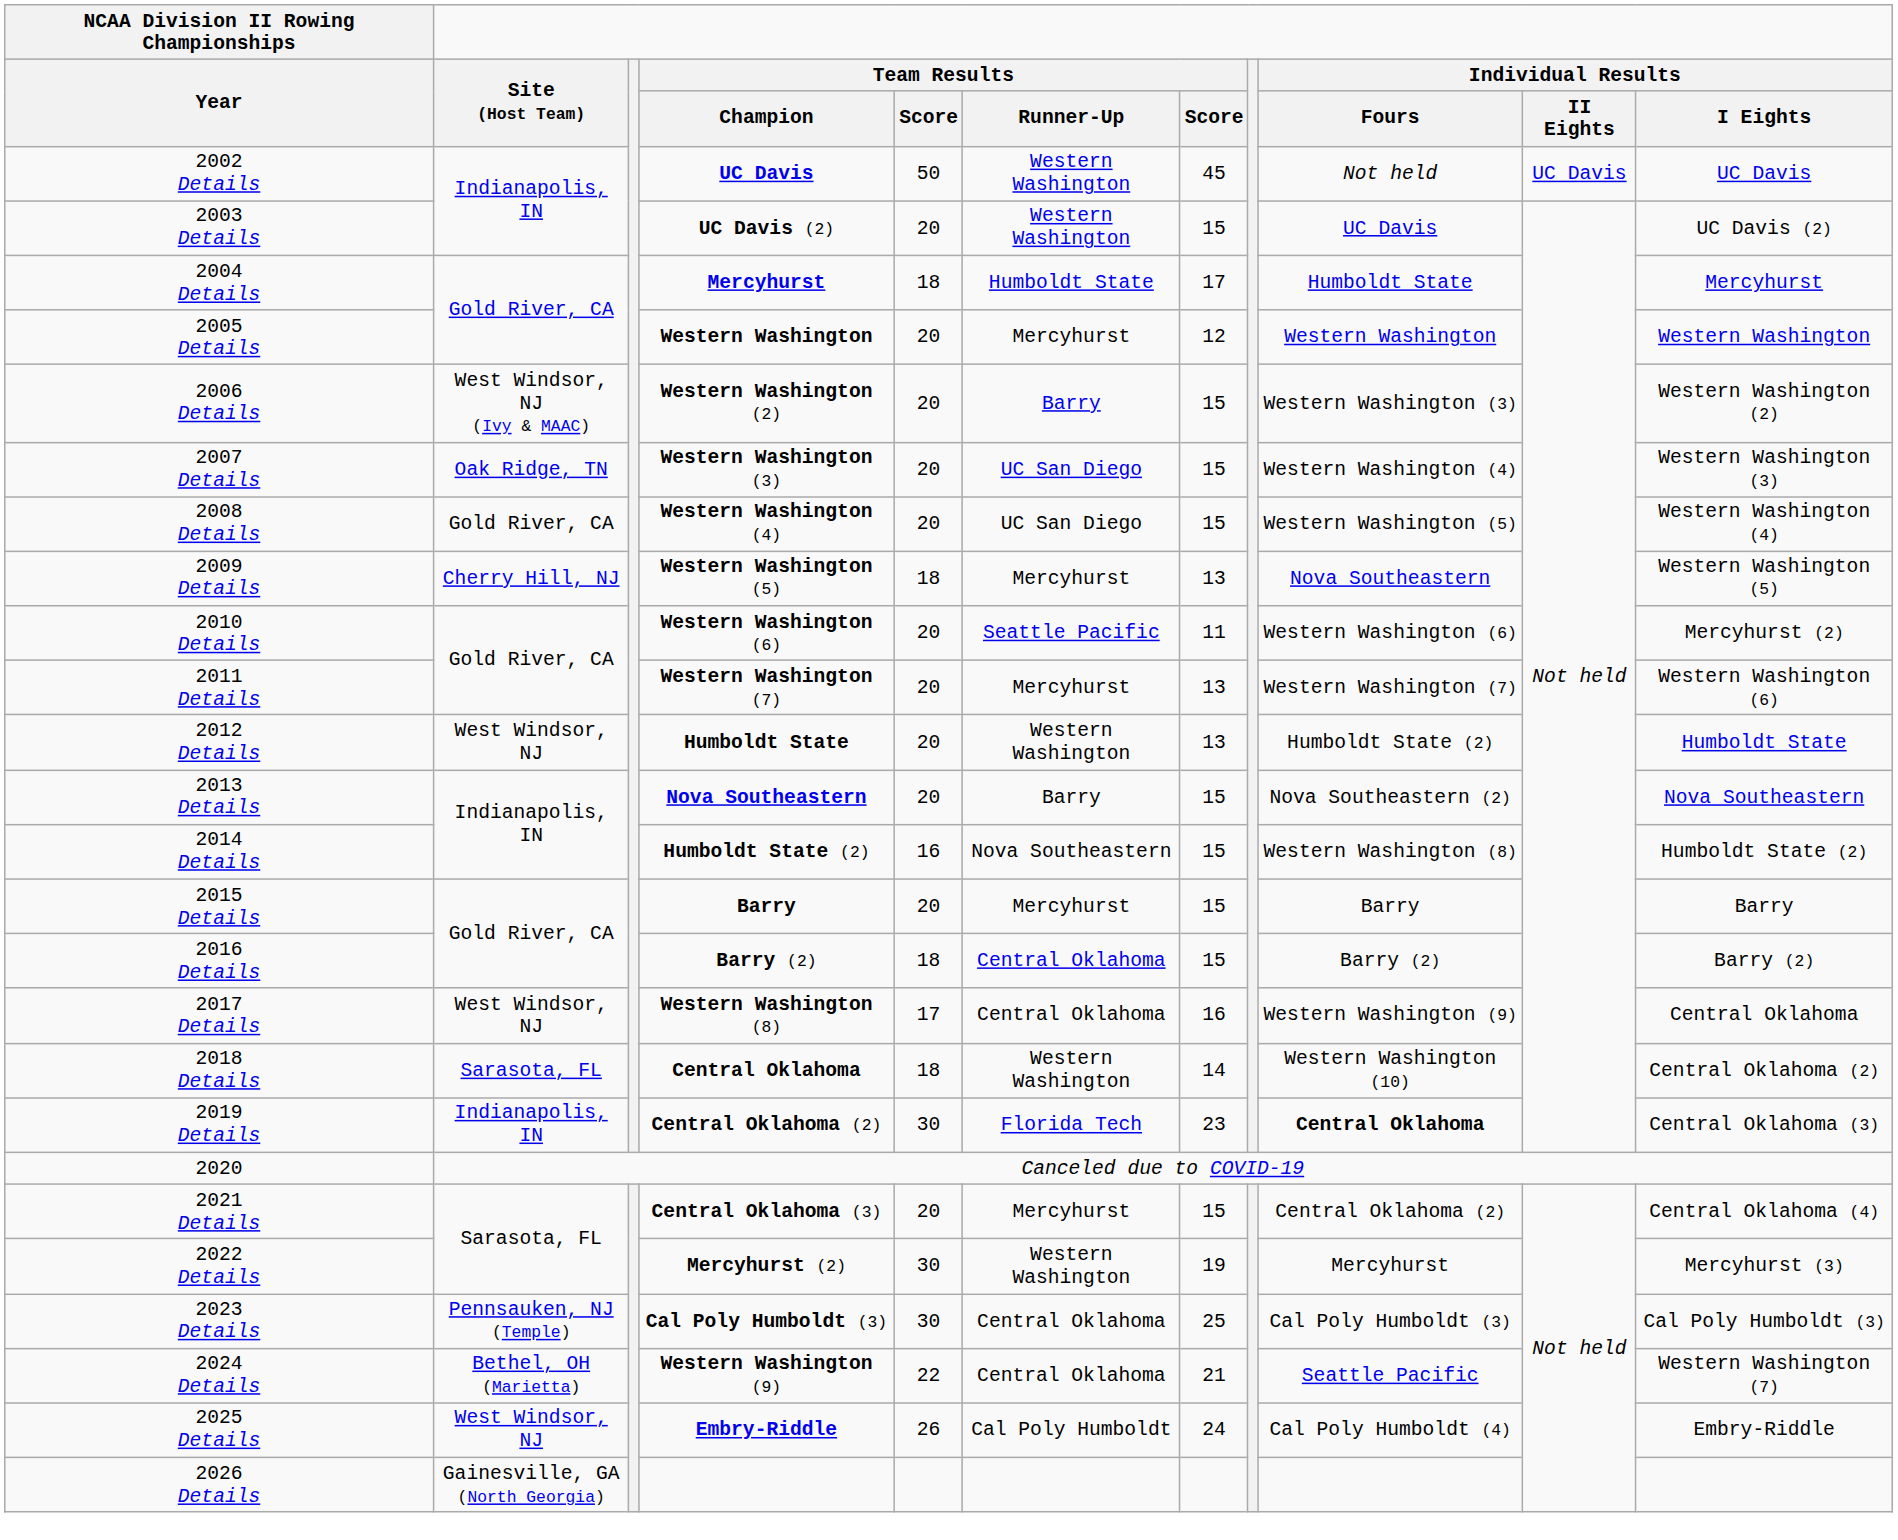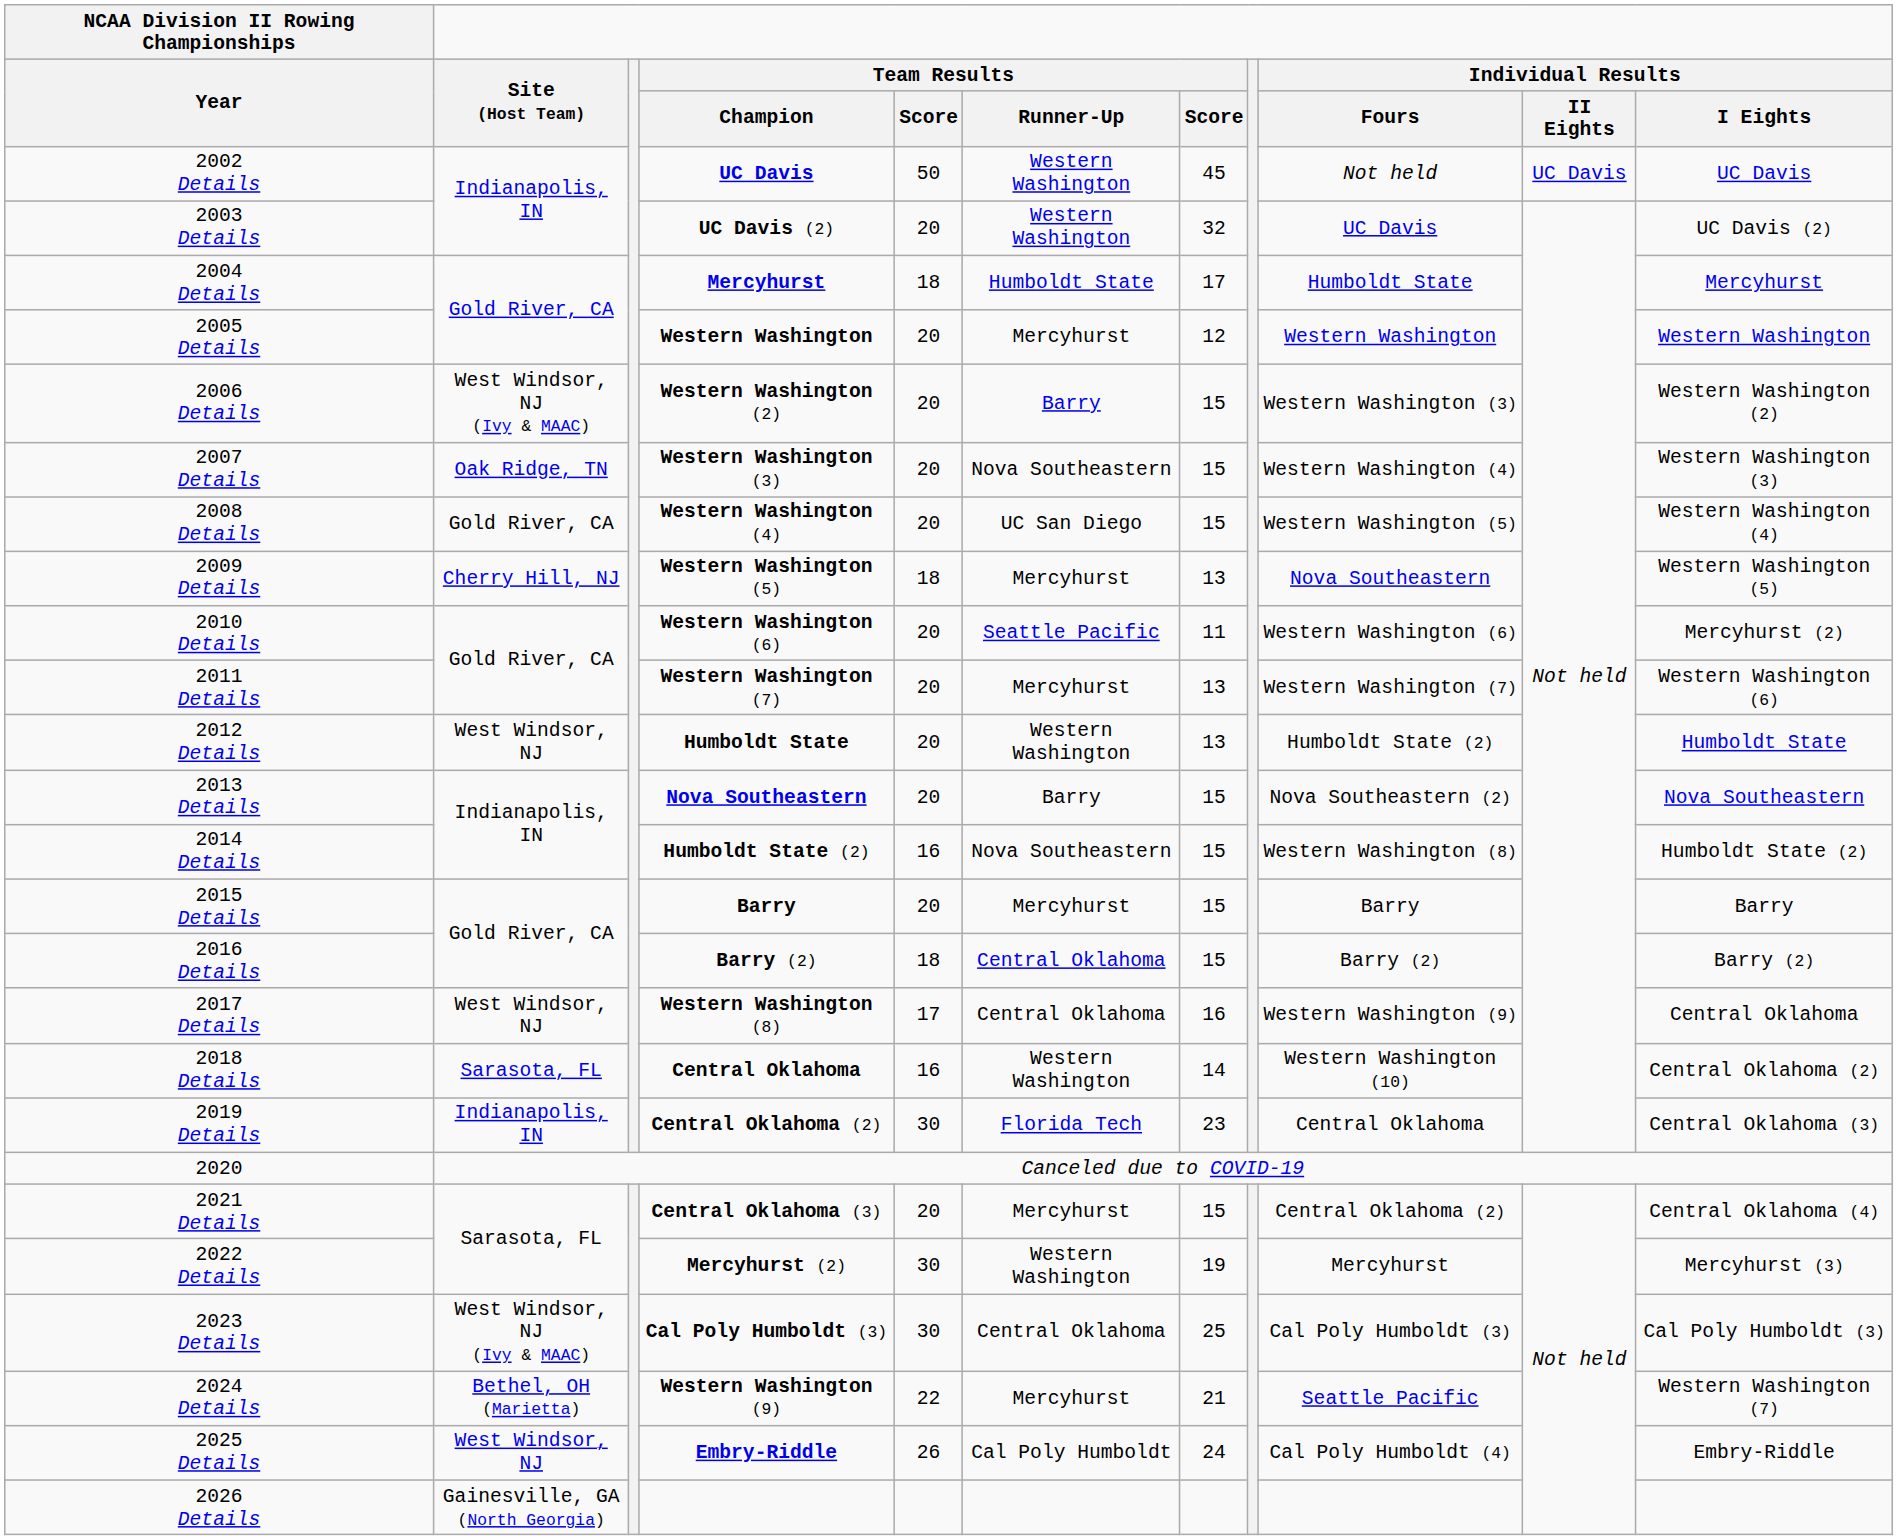(1214, 228) 15 -> (1214, 228) 32
(1071, 469) UC San Diego -> (1071, 469) Nova Southeastern
(929, 1070) 18 -> (929, 1070) 16
(1390, 1125) bold -> (1390, 1125) normal
(531, 1320) Pennsauken, NJ (Temple) -> (531, 1331) West Windsor, NJ (Ivy & MAAC)
(1071, 1376) Central Oklahoma -> (1071, 1398) Mercyhurst
